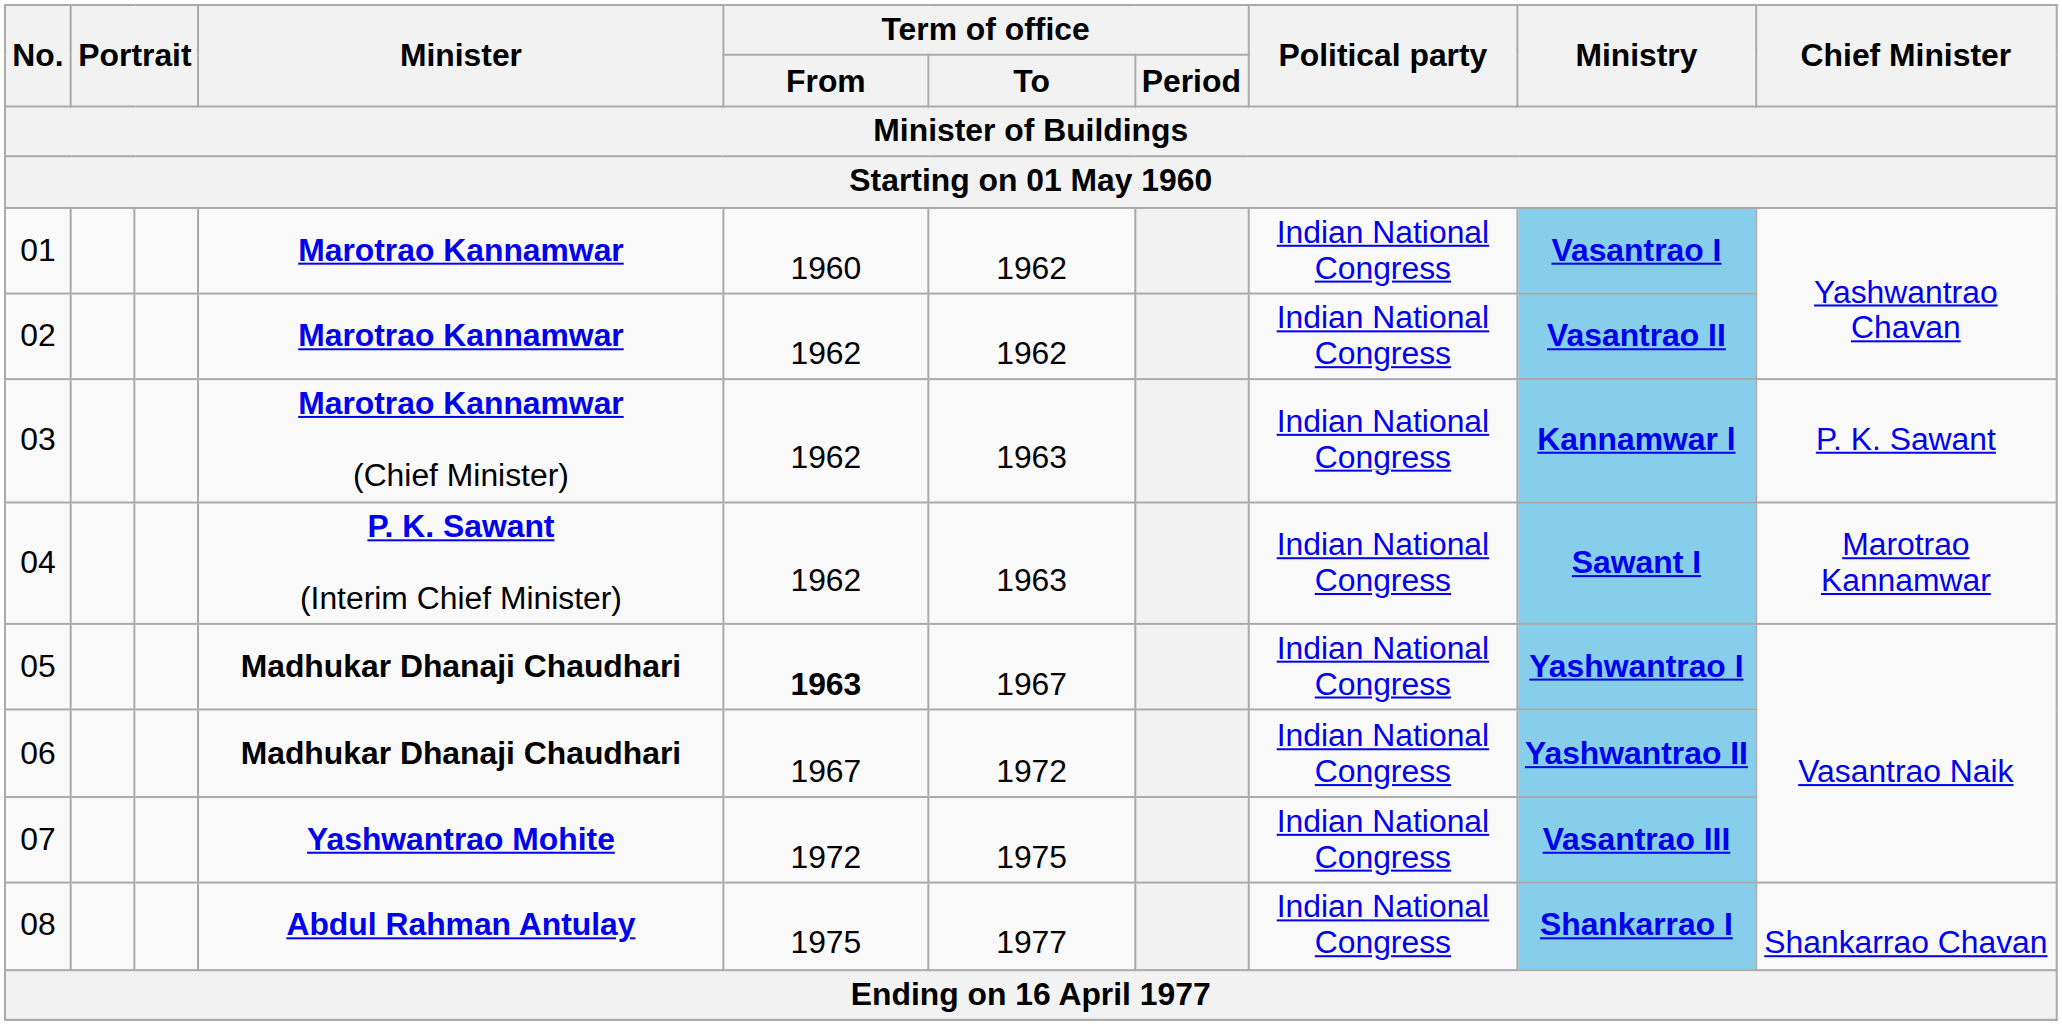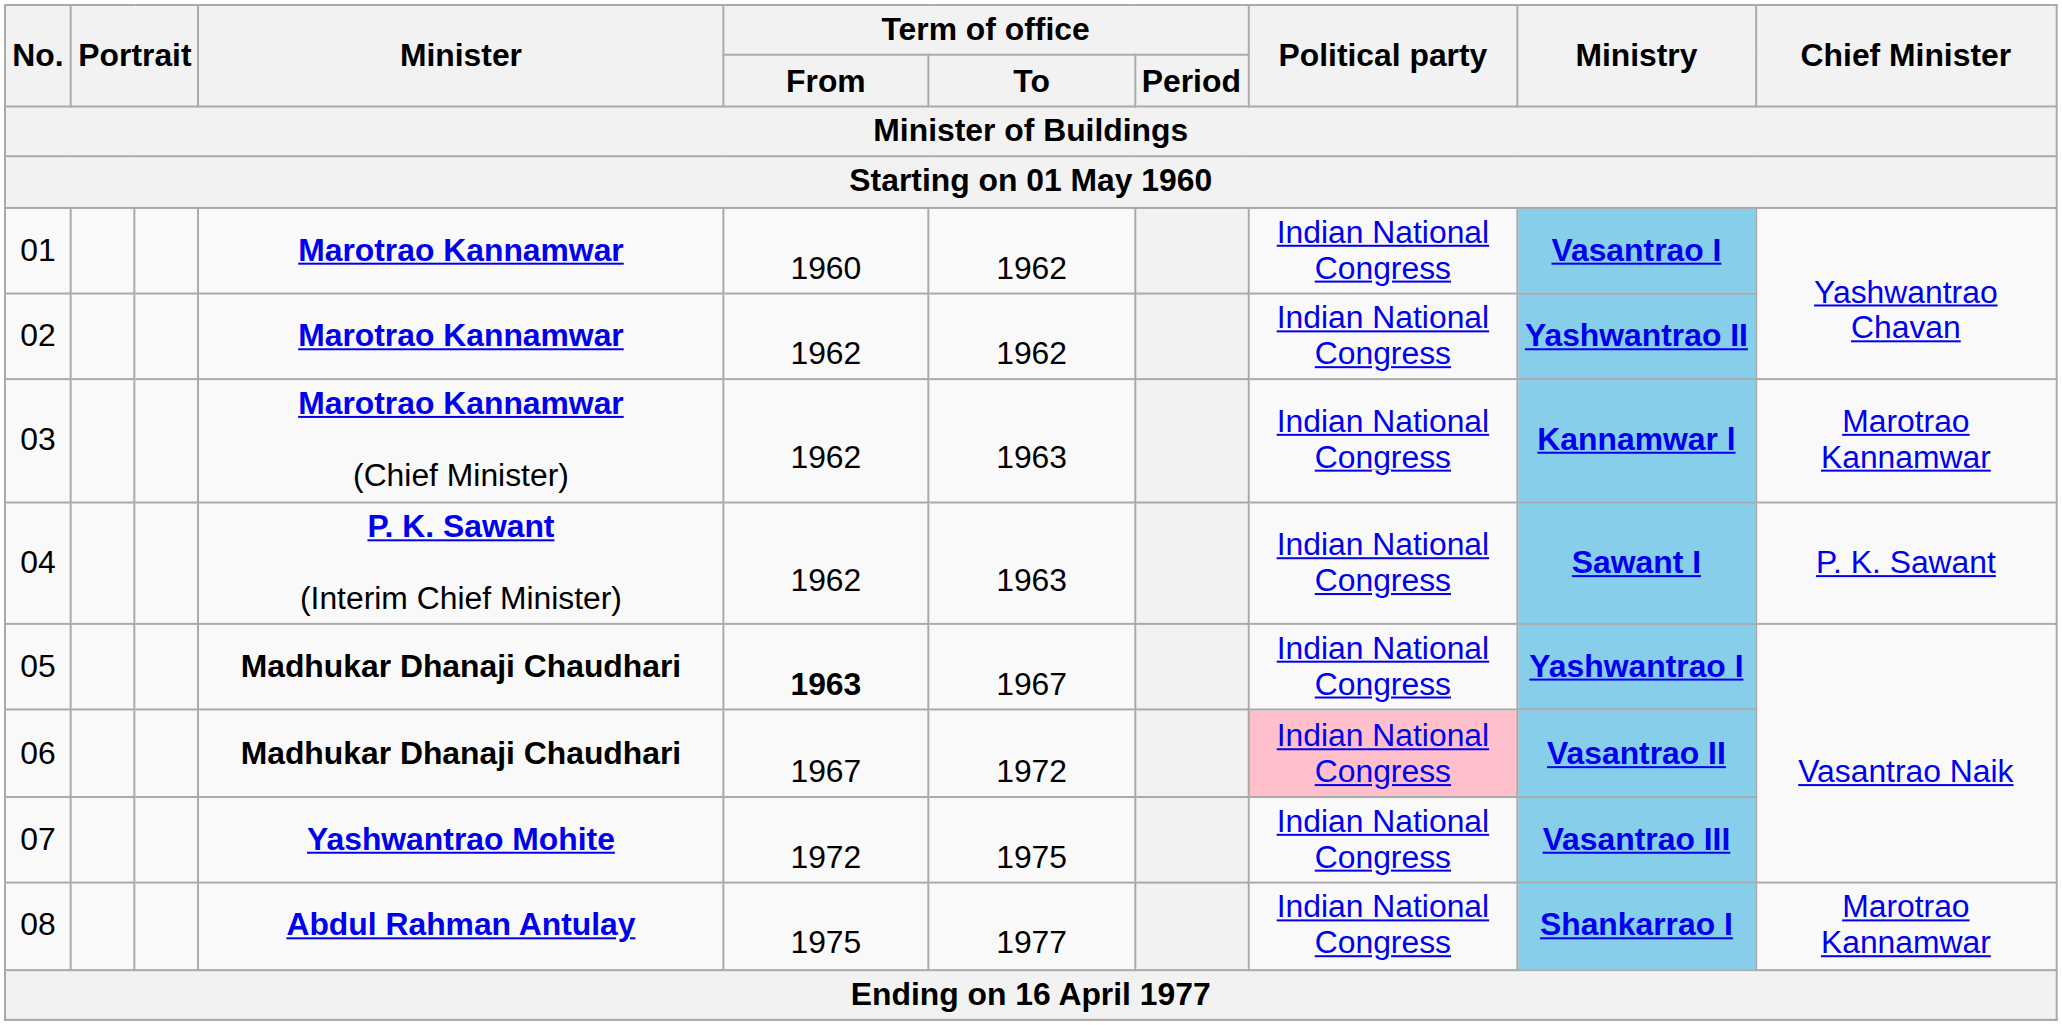(1636, 335) Vasantrao II -> (1636, 335) Yashwantrao II
(1906, 440) P. K. Sawant -> (1906, 440) Marotrao Kannamwar
(1906, 562) Marotrao Kannamwar -> (1906, 562) P. K. Sawant
(1383, 752) no background -> (1383, 752) pink background
(1636, 752) Yashwantrao II -> (1636, 752) Vasantrao II
(1906, 943) Shankarrao Chavan -> (1906, 925) Marotrao Kannamwar
